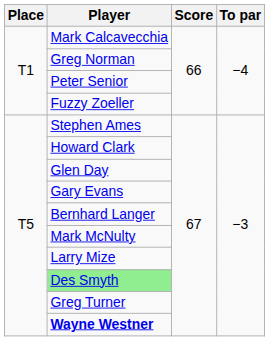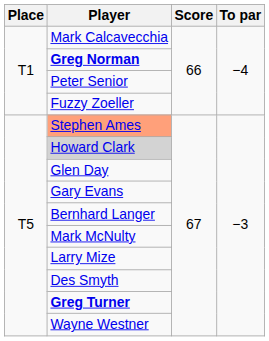(93, 59) normal -> (95, 59) bold
(96, 125) no background -> (96, 125) lightsalmon background
(93, 147) no background -> (93, 147) lightgrey background
(84, 280) lightgreen background -> (84, 280) no background
(88, 302) normal -> (90, 302) bold
(102, 324) bold -> (100, 324) normal
